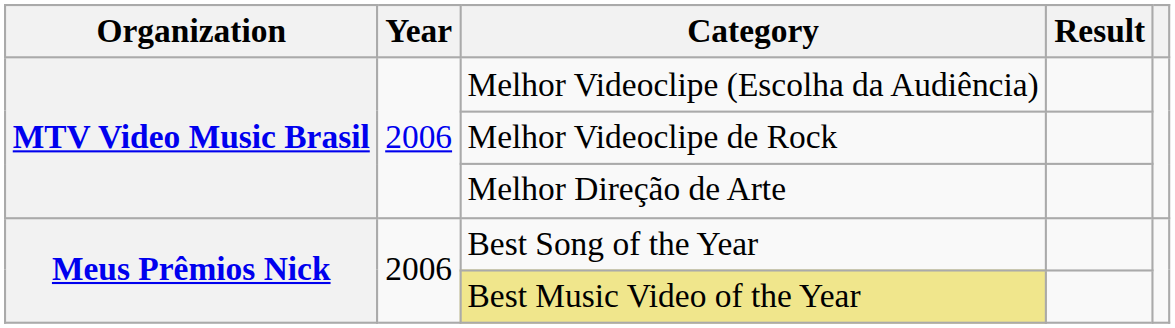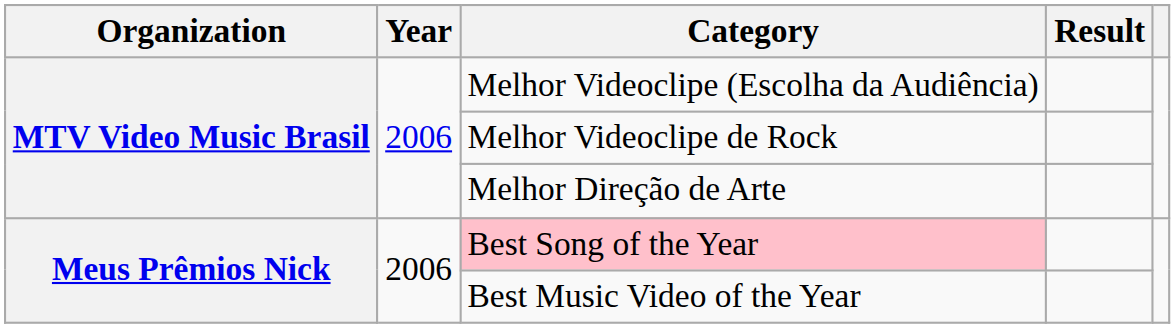(613, 243) no background -> (613, 243) pink background
(664, 296) khaki background -> (664, 296) no background
